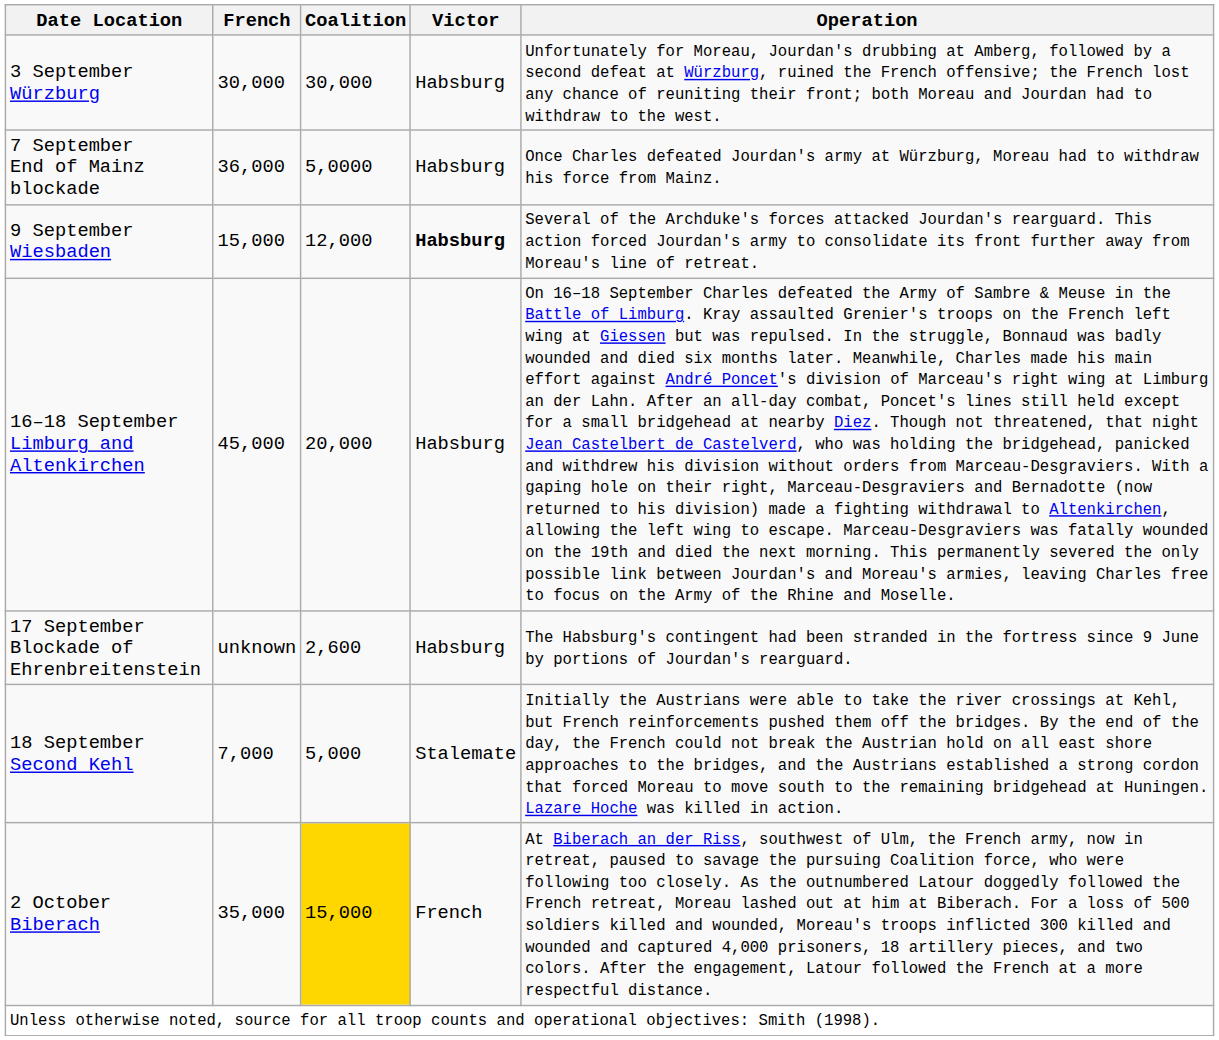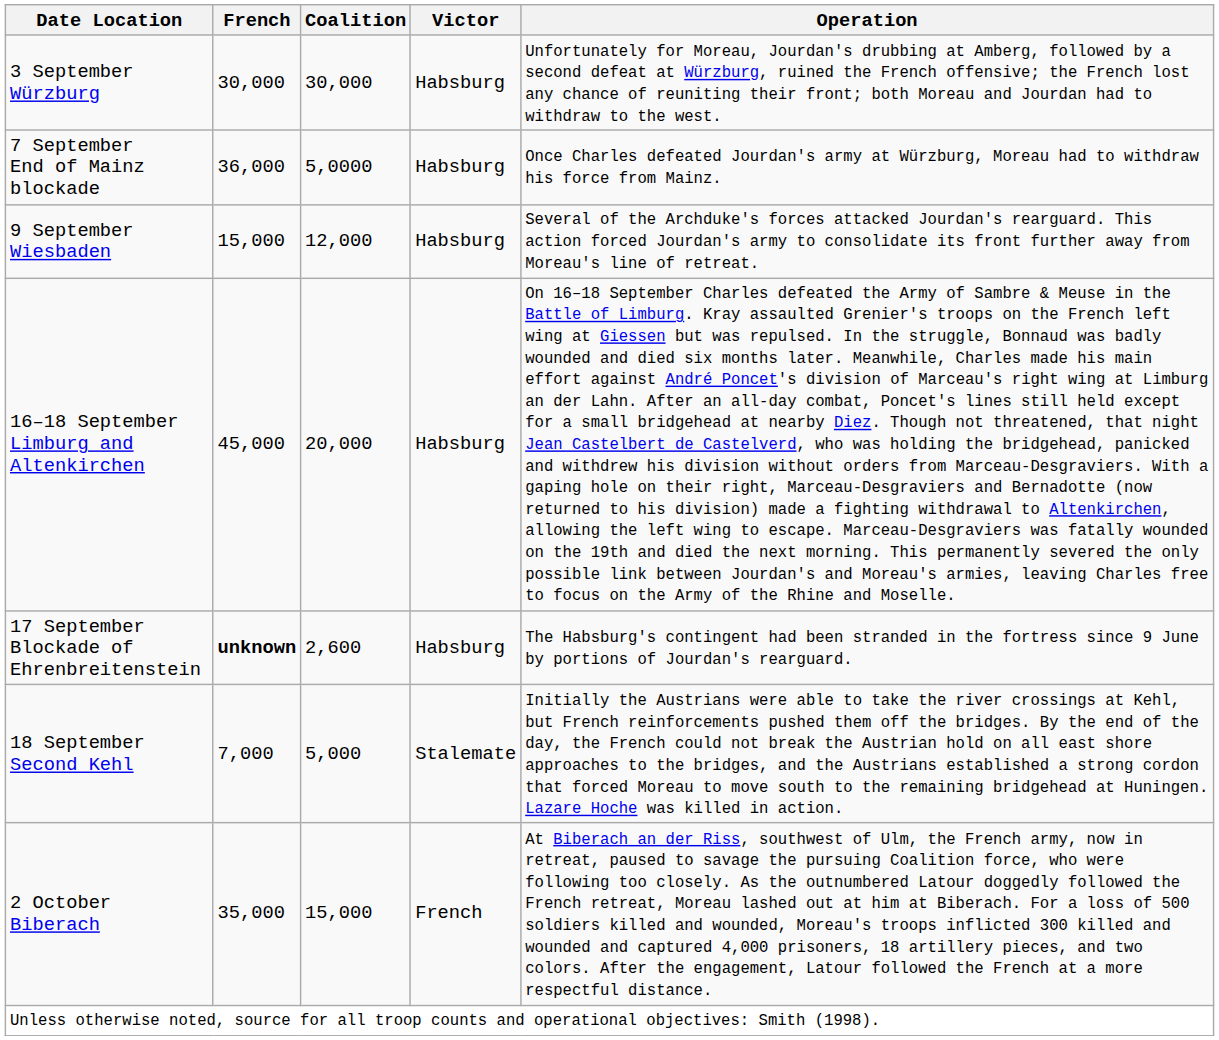(460, 241) bold -> (460, 241) normal
(257, 648) normal -> (257, 648) bold
(339, 914) gold background -> (339, 914) no background
